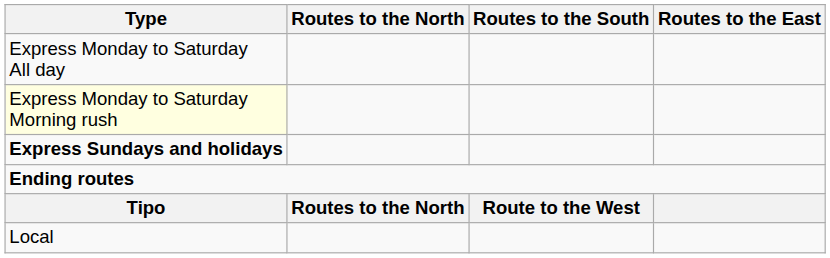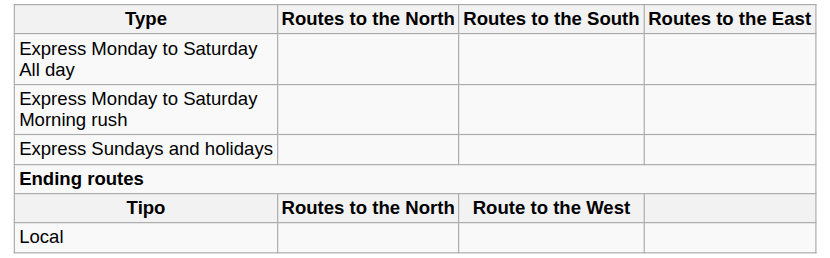(129, 109) lightyellow background -> (138, 109) no background
(146, 149) bold -> (146, 149) normal
